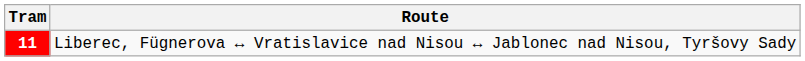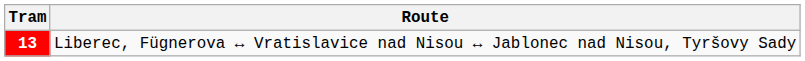(27, 43) 11 -> (27, 43) 13
